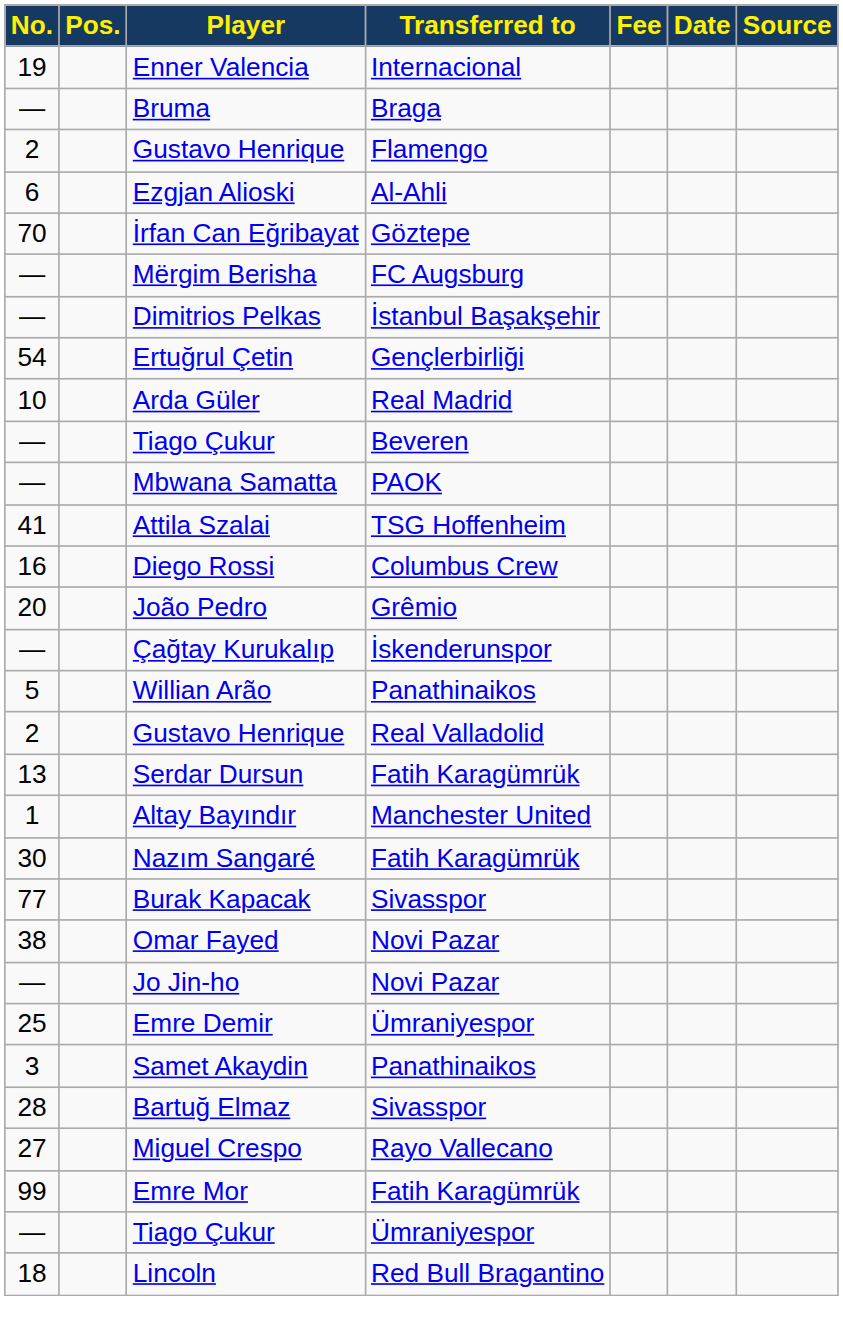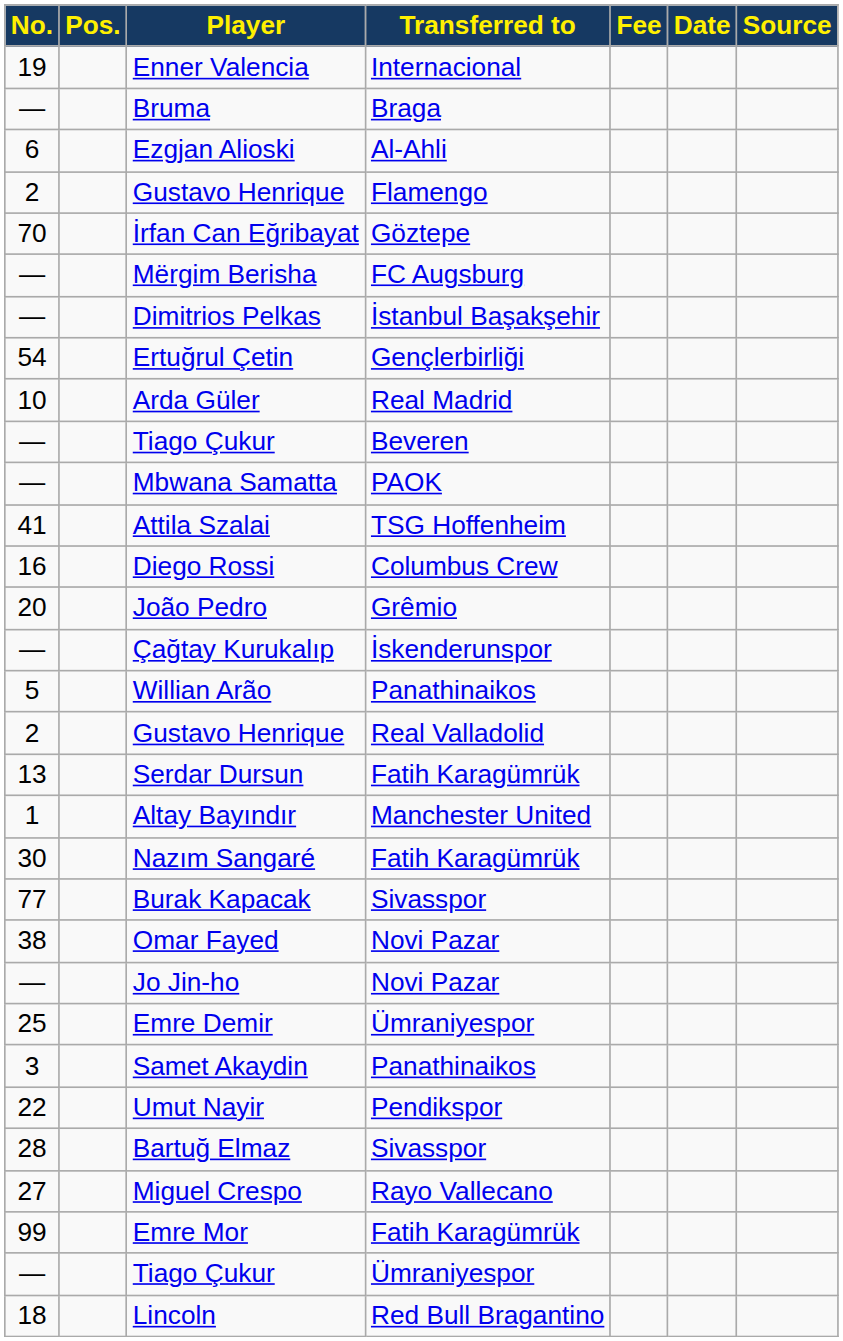rows swapped: (214, 191) <-> (239, 150)
+ row: (198, 1107)
